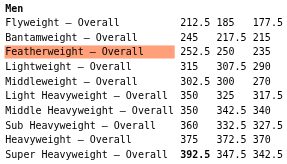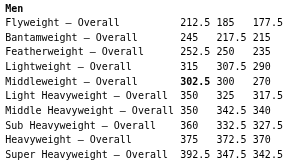(75, 52) lightsalmon background -> (75, 52) no background
(195, 81) normal -> (195, 81) bold
(195, 154) bold -> (195, 154) normal
